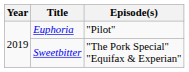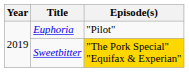(134, 53) no background -> (134, 53) gold background
